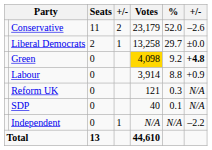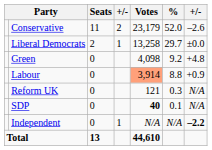(149, 59) gold background -> (149, 59) no background
(196, 59) bold -> (196, 59) normal
(149, 75) no background -> (149, 75) lightsalmon background
(155, 106) normal -> (155, 106) bold
(196, 122) normal -> (196, 122) bold
